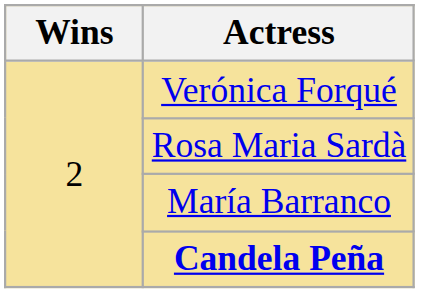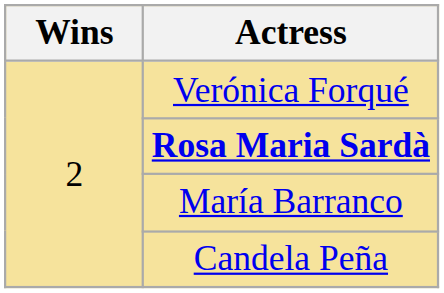(279, 145) normal -> (291, 145) bold
(279, 257) bold -> (291, 257) normal
